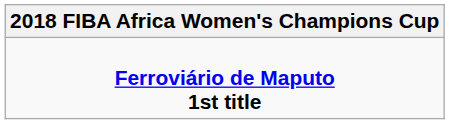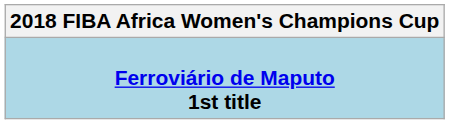(225, 89) no background -> (225, 89) lightblue background
